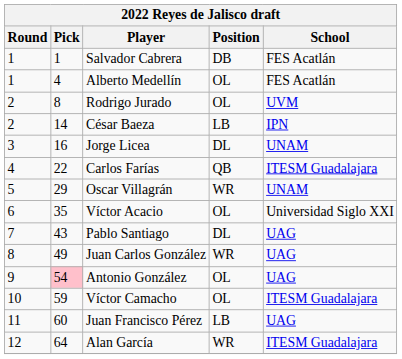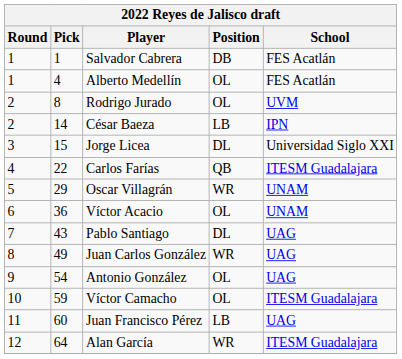(61, 146) 16 -> (61, 146) 15
(287, 146) UNAM -> (330, 146) Universidad Siglo XXI
(61, 211) 35 -> (61, 211) 36
(330, 211) Universidad Siglo XXI -> (287, 211) UNAM
(61, 277) pink background -> (61, 277) no background
